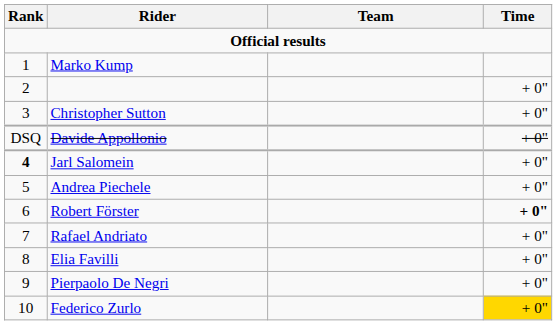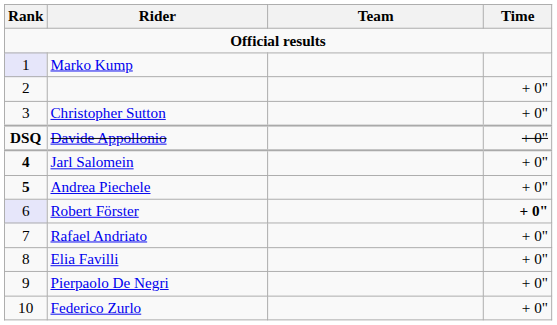(26, 64) no background -> (26, 64) lavender background
(26, 138) normal -> (26, 138) bold
(26, 187) normal -> (26, 187) bold
(26, 211) no background -> (26, 211) lavender background
(535, 307) gold background -> (535, 307) no background
